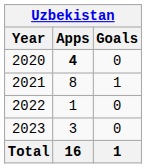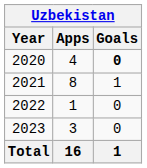(73, 61) bold -> (73, 61) normal
(117, 61) normal -> (117, 61) bold
